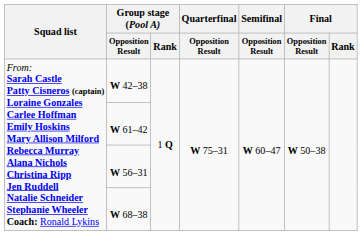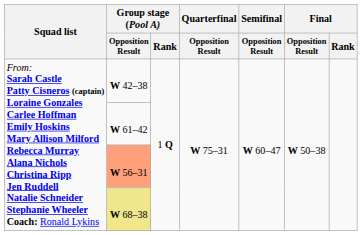(129, 172) no background -> (129, 172) lightsalmon background
(129, 215) no background -> (129, 215) khaki background
